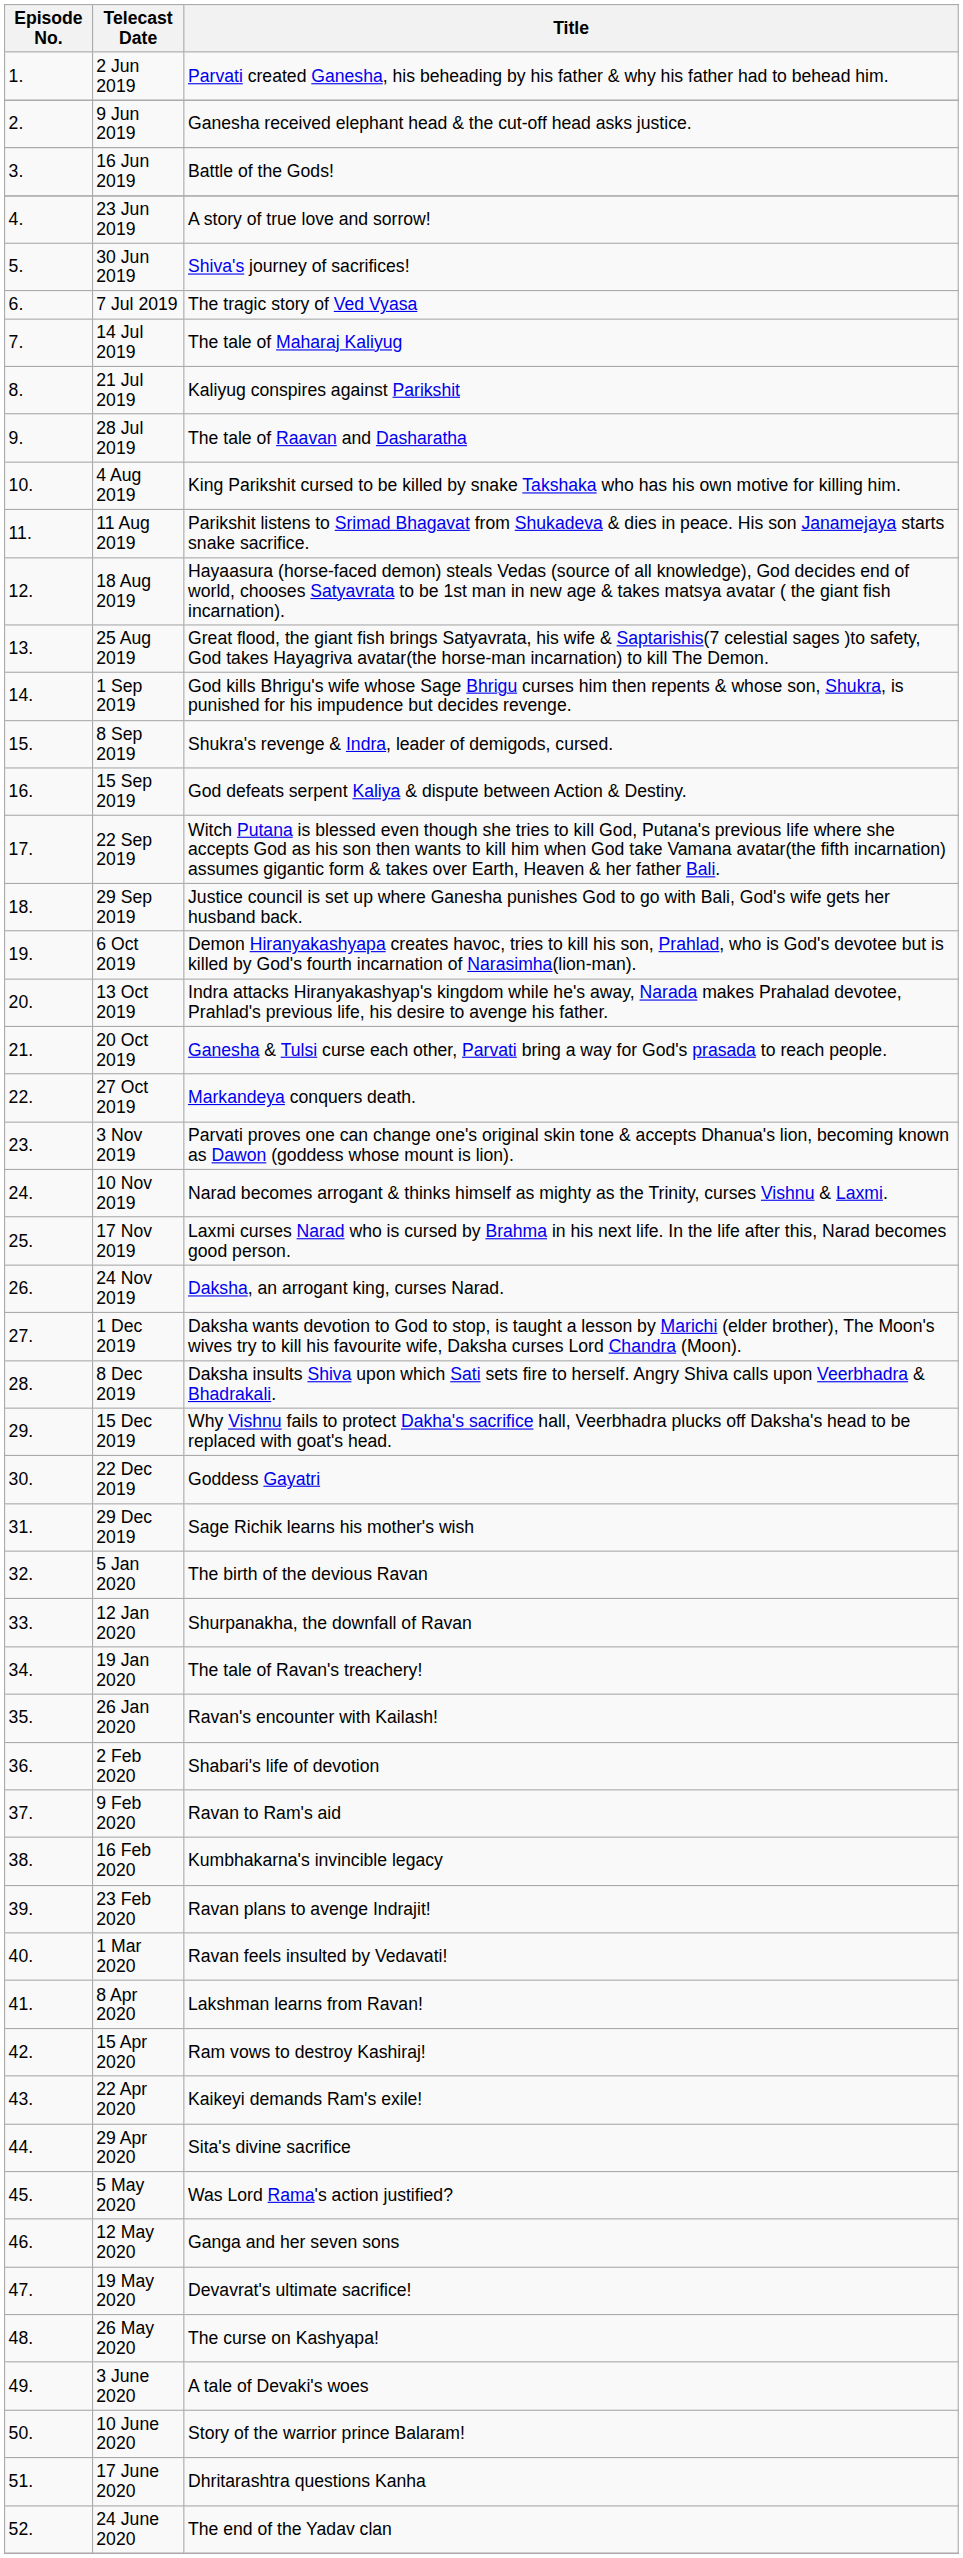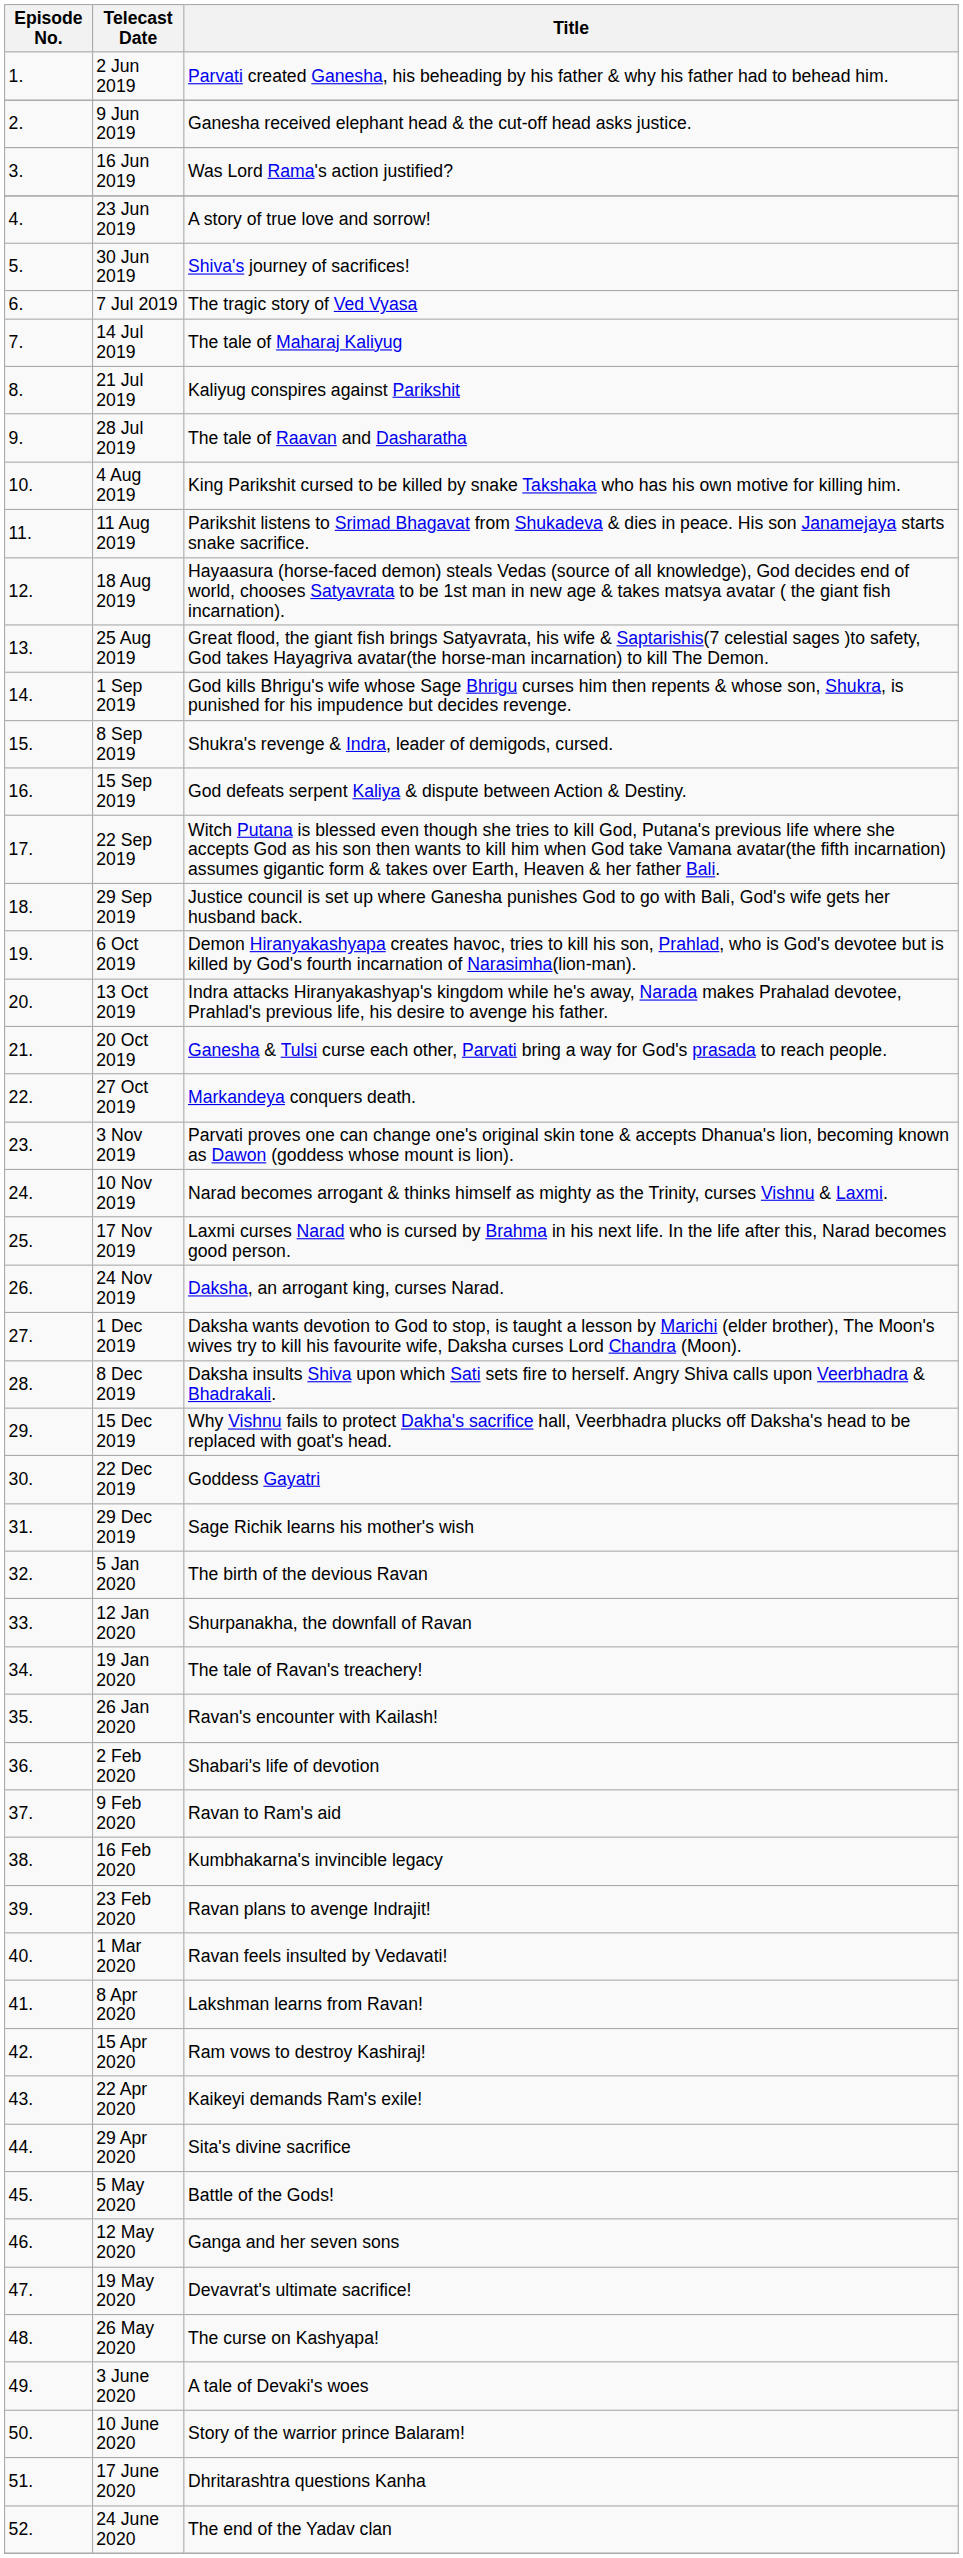(261, 171) Battle of the Gods! -> (320, 171) Was Lord Rama's action justified?
(320, 2195) Was Lord Rama's action justified? -> (261, 2195) Battle of the Gods!
